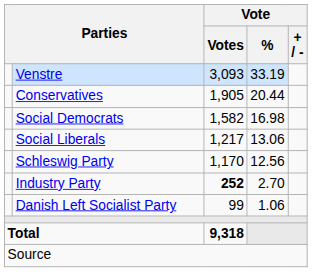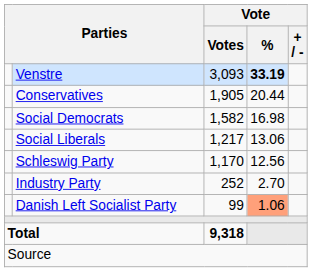(267, 74) normal -> (267, 74) bold
(232, 183) bold -> (232, 183) normal
(271, 205) no background -> (271, 205) lightsalmon background
